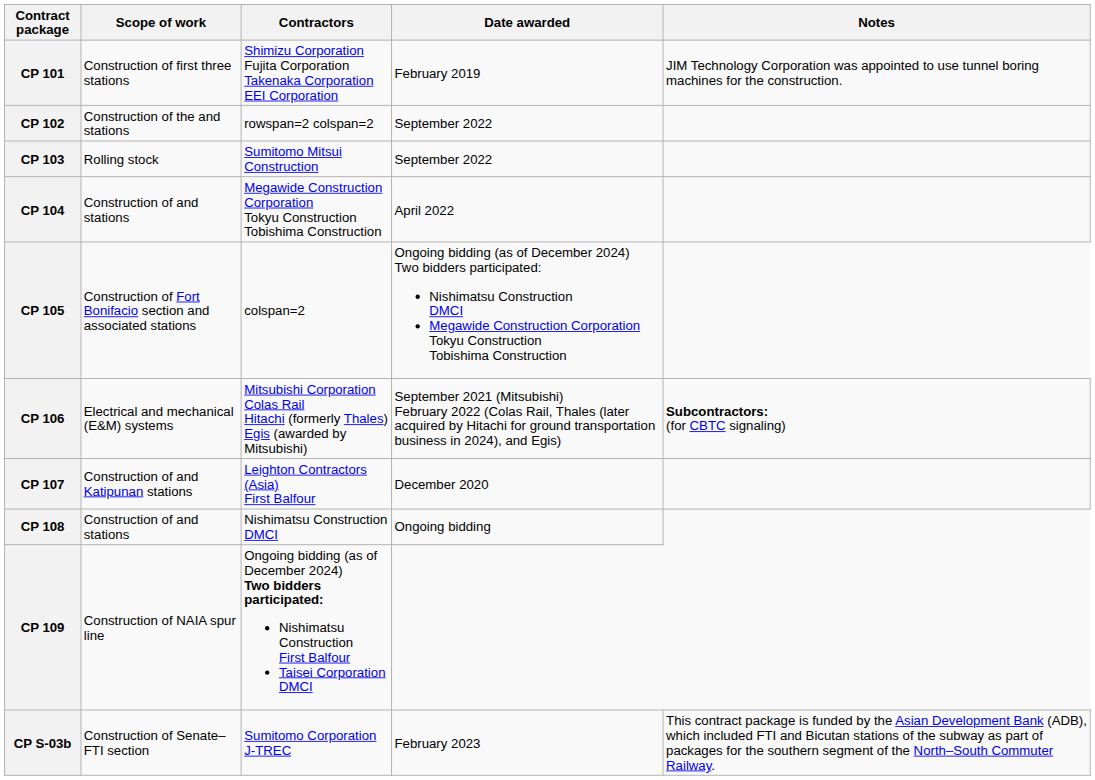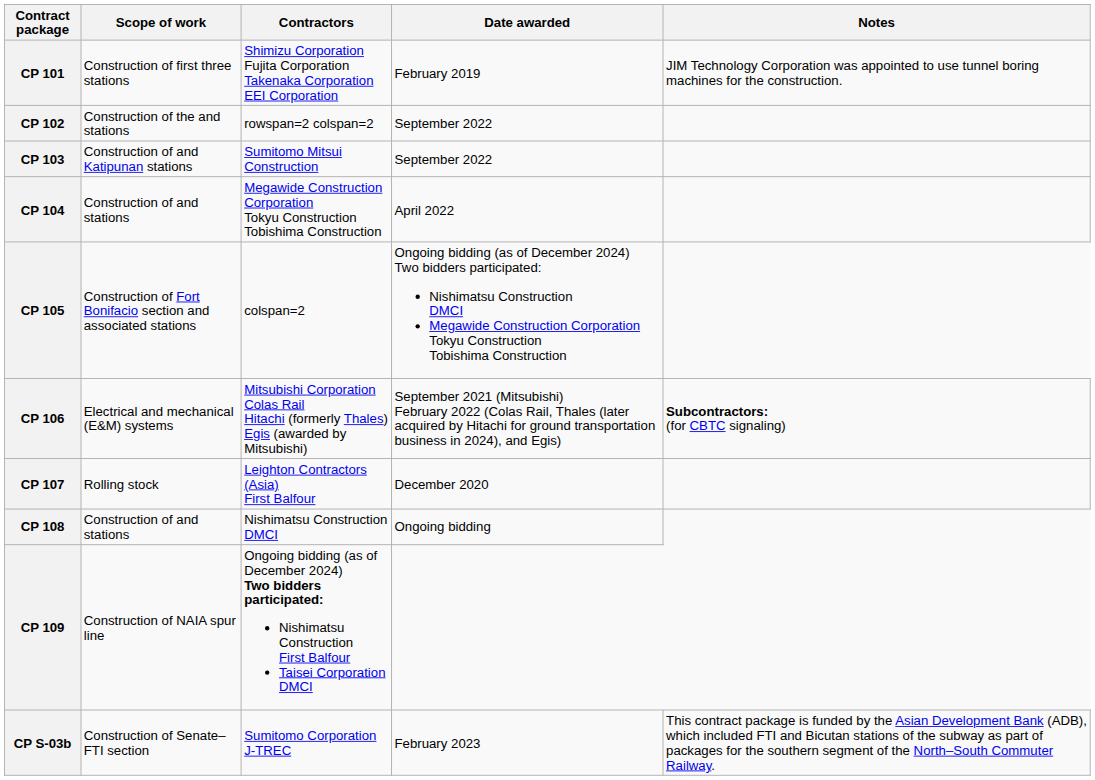(121, 159) Rolling stock -> (141, 159) Construction of and Katipunan stations
(141, 484) Construction of and Katipunan stations -> (121, 484) Rolling stock
